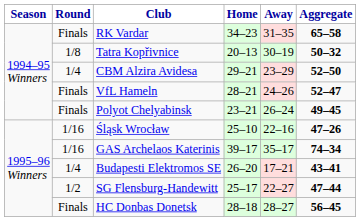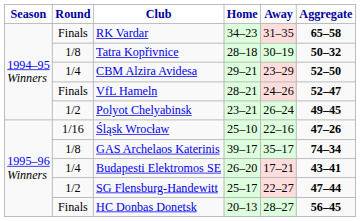(242, 52) 20–13 -> (242, 52) 28–18
(73, 110) Finals -> (73, 110) 1/2
(73, 149) 1/16 -> (73, 149) 1/8
(242, 206) 28–18 -> (242, 206) 20–13
